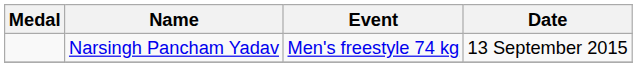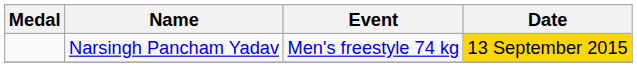(548, 48) no background -> (548, 48) gold background
